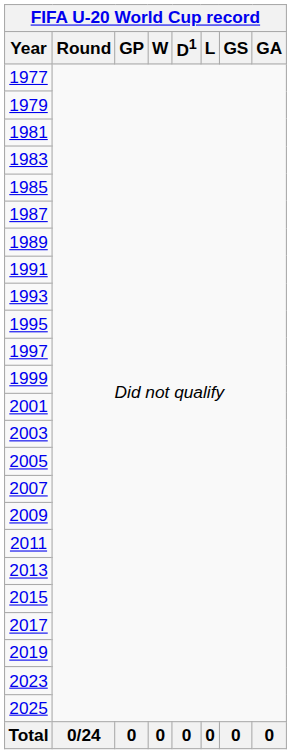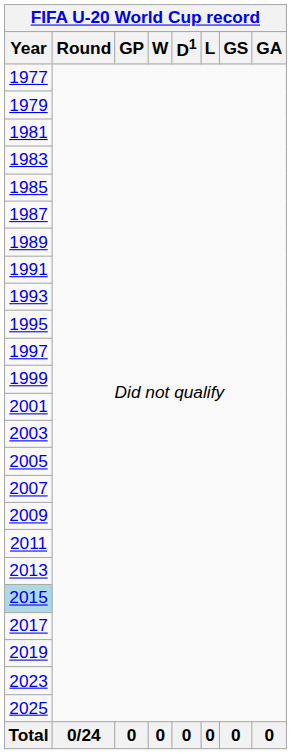(29, 598) no background -> (29, 598) lightblue background
